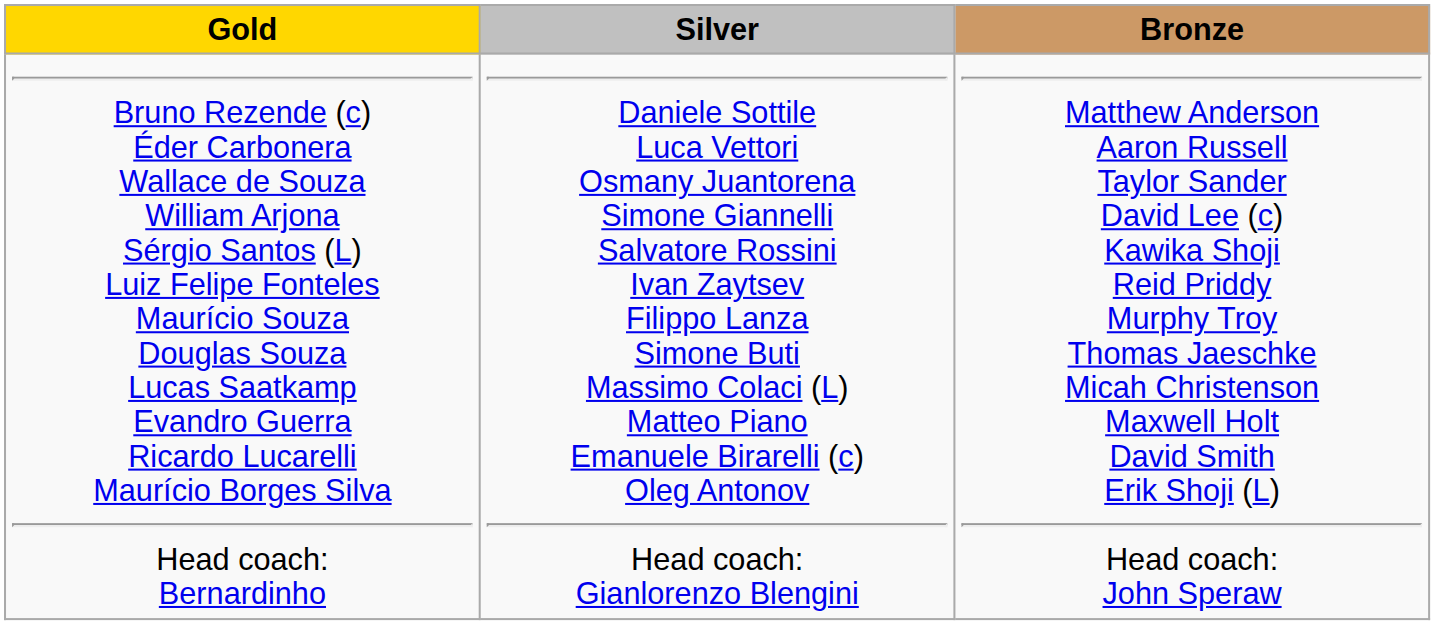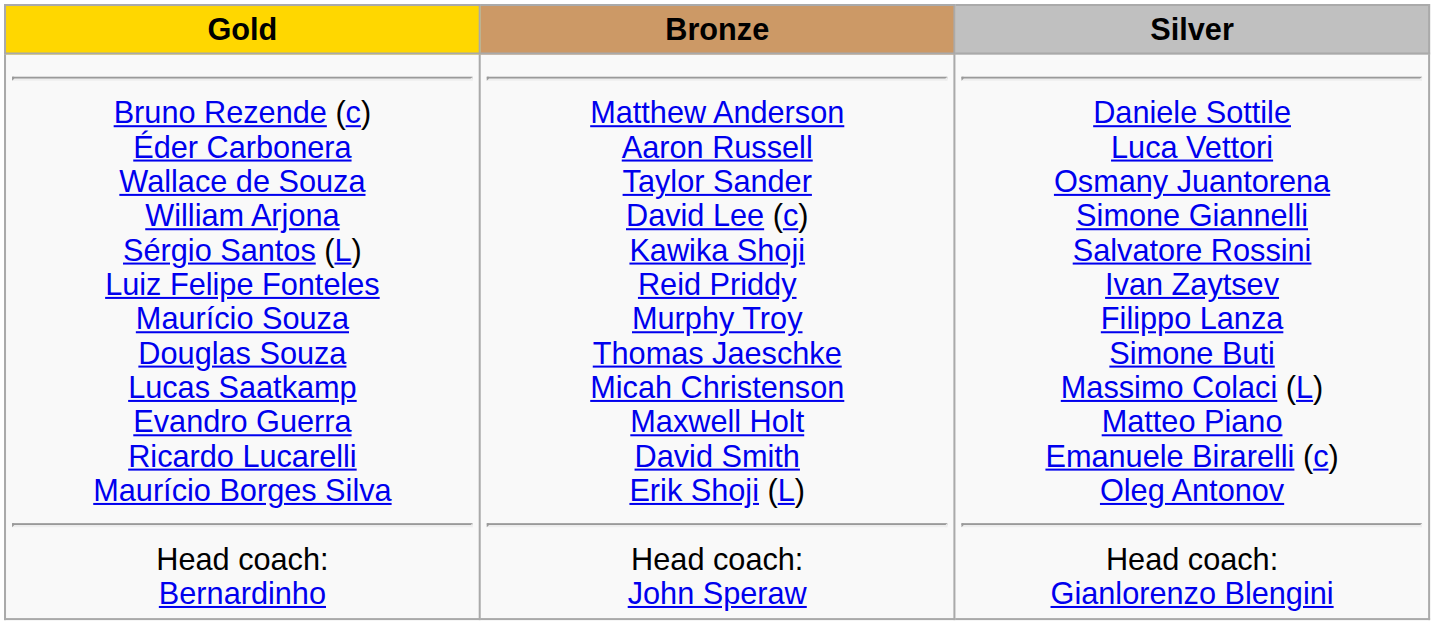columns swapped: (717, 30) <-> (1192, 30)
